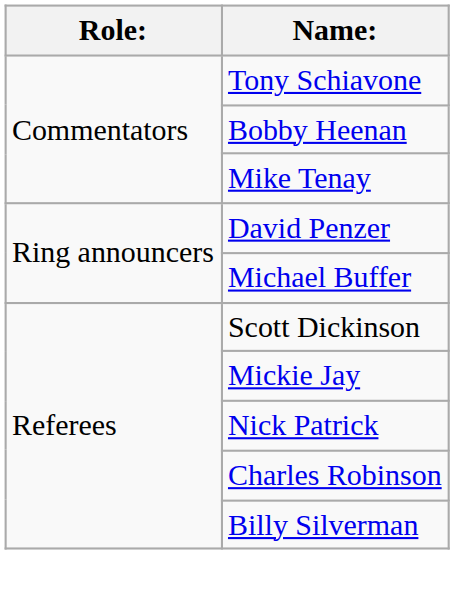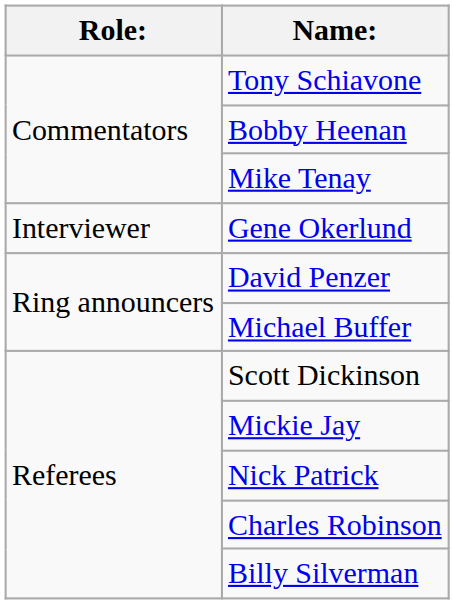+ row: (320, 227)
